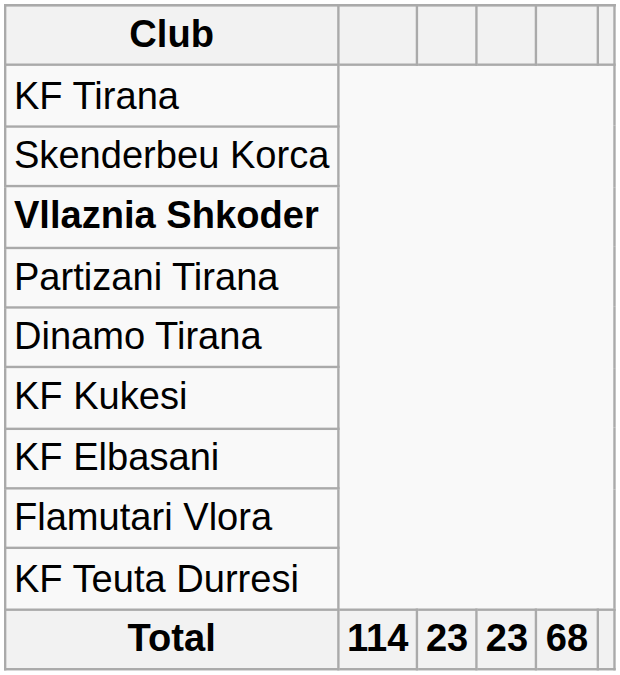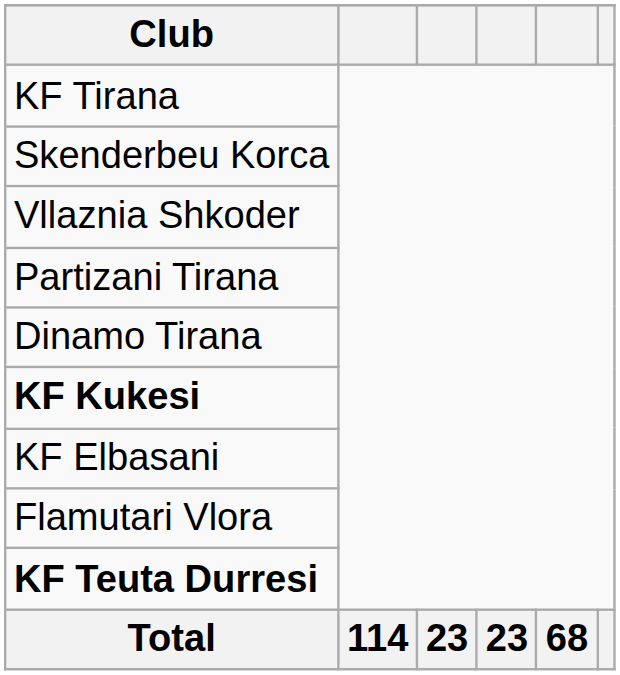(166, 215) bold -> (157, 215) normal
(101, 397) normal -> (107, 397) bold
(156, 578) normal -> (166, 578) bold
